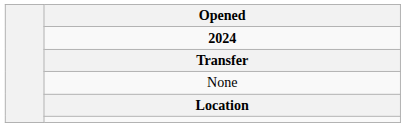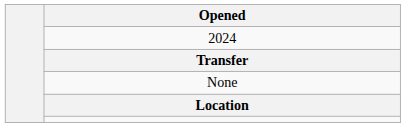(222, 38) bold -> (222, 38) normal
